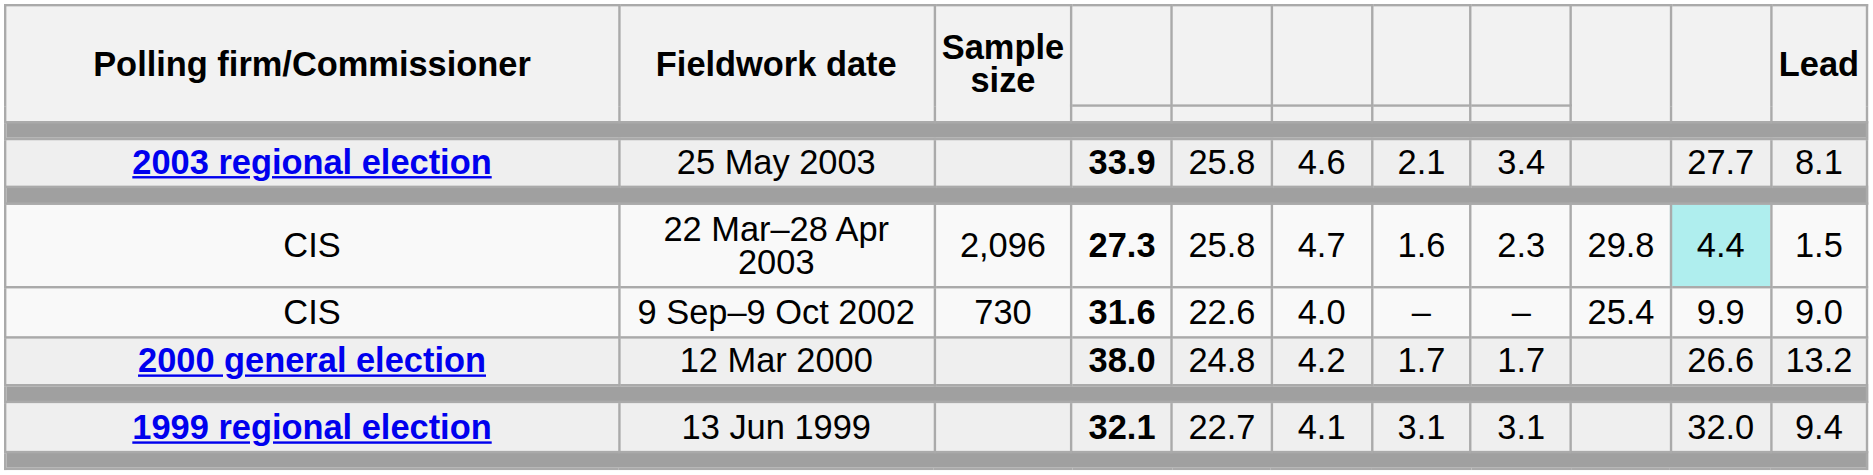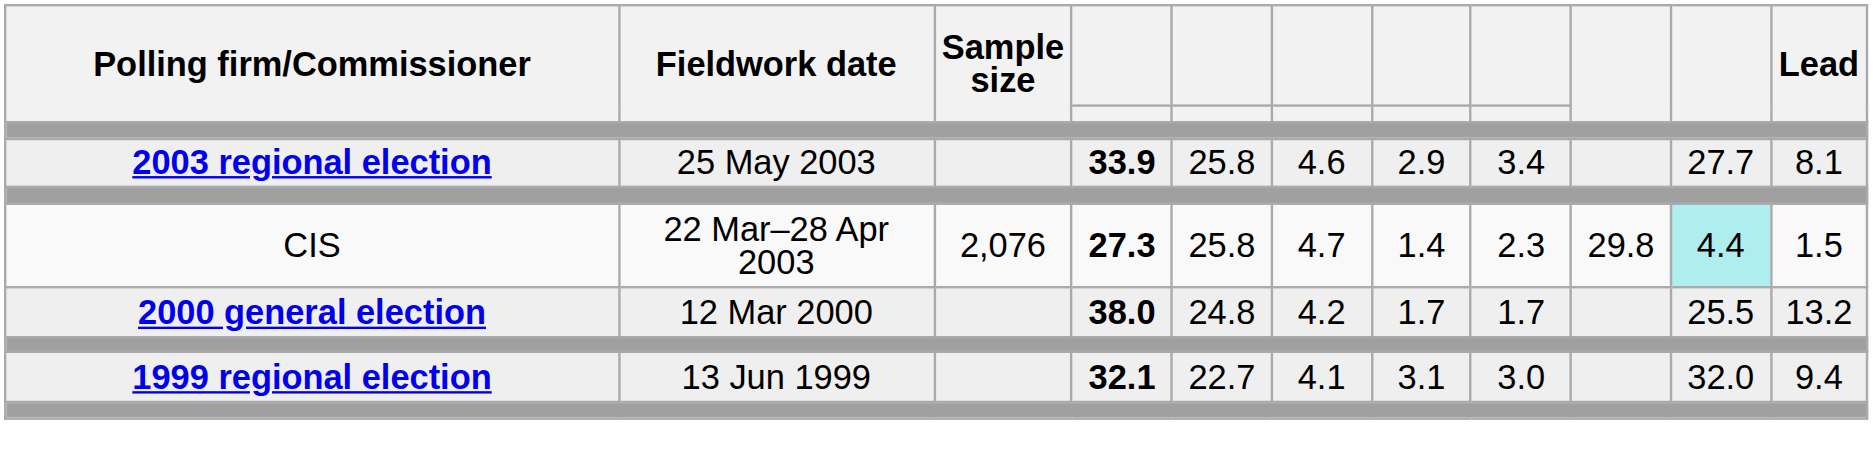(1421, 163) 2.1 -> (1421, 163) 2.9
(1003, 245) 2,096 -> (1003, 245) 2,076
(1421, 245) 1.6 -> (1421, 245) 1.4
- row: (776, 312)
(1721, 361) 26.6 -> (1721, 312) 25.5
(1521, 427) 3.1 -> (1521, 378) 3.0
